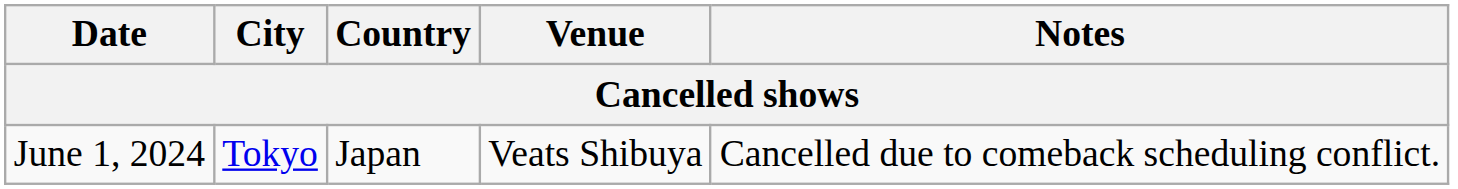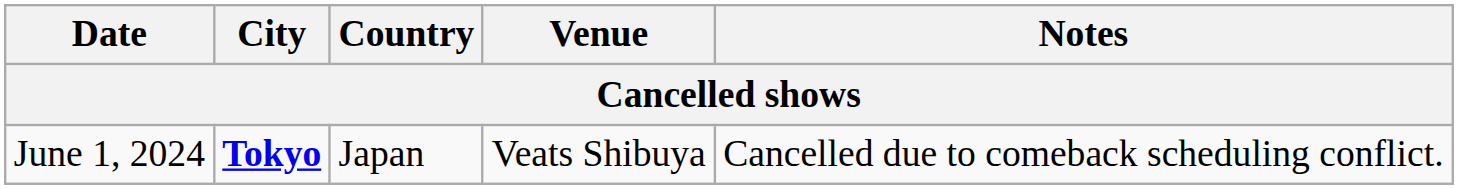(270, 153) normal -> (272, 153) bold
